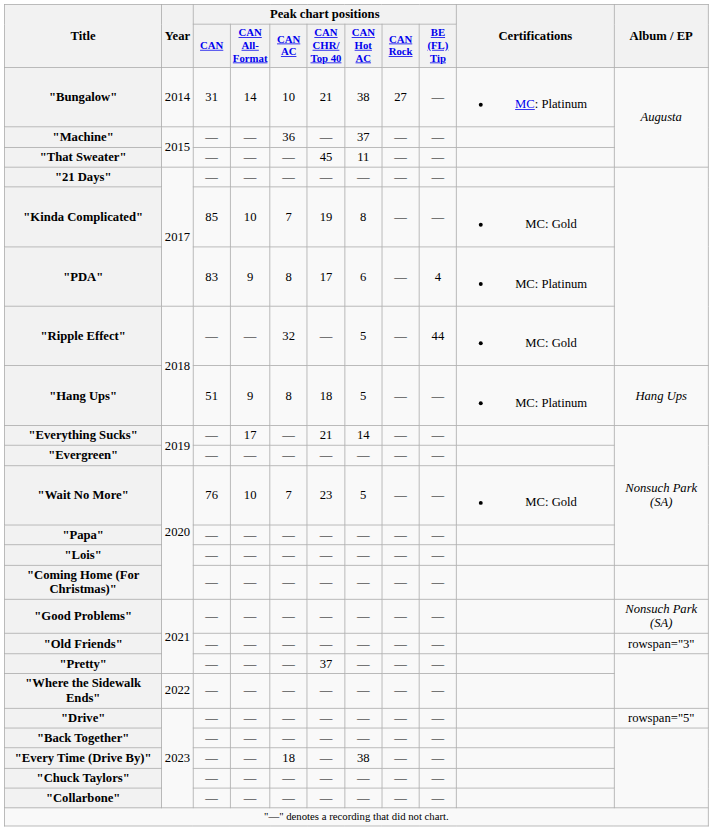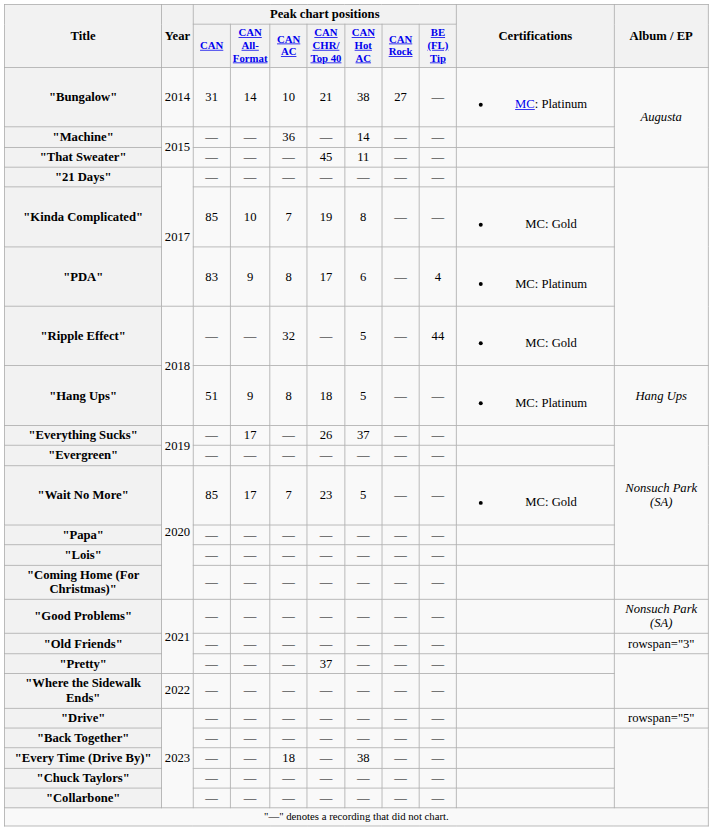(363, 137) 37 -> (363, 137) 14
(326, 435) 21 -> (326, 435) 26
(363, 435) 14 -> (363, 435) 37
(212, 495) 76 -> (212, 495) 85
(250, 495) 10 -> (250, 495) 17
